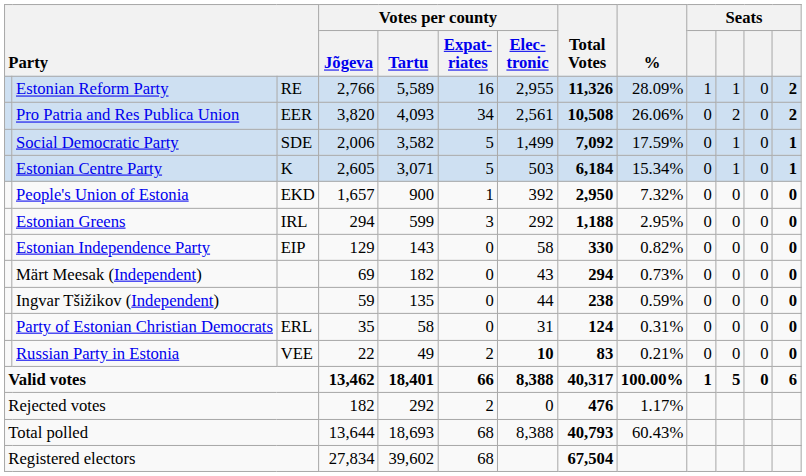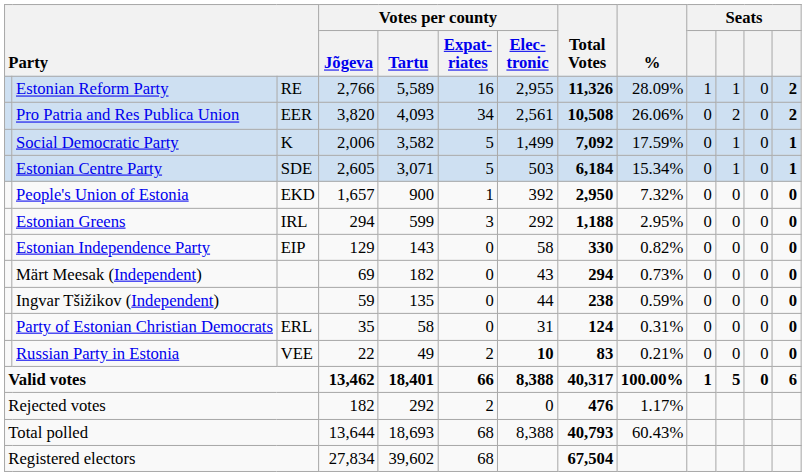(296, 141) SDE -> (287, 141) K
(287, 168) K -> (296, 168) SDE
